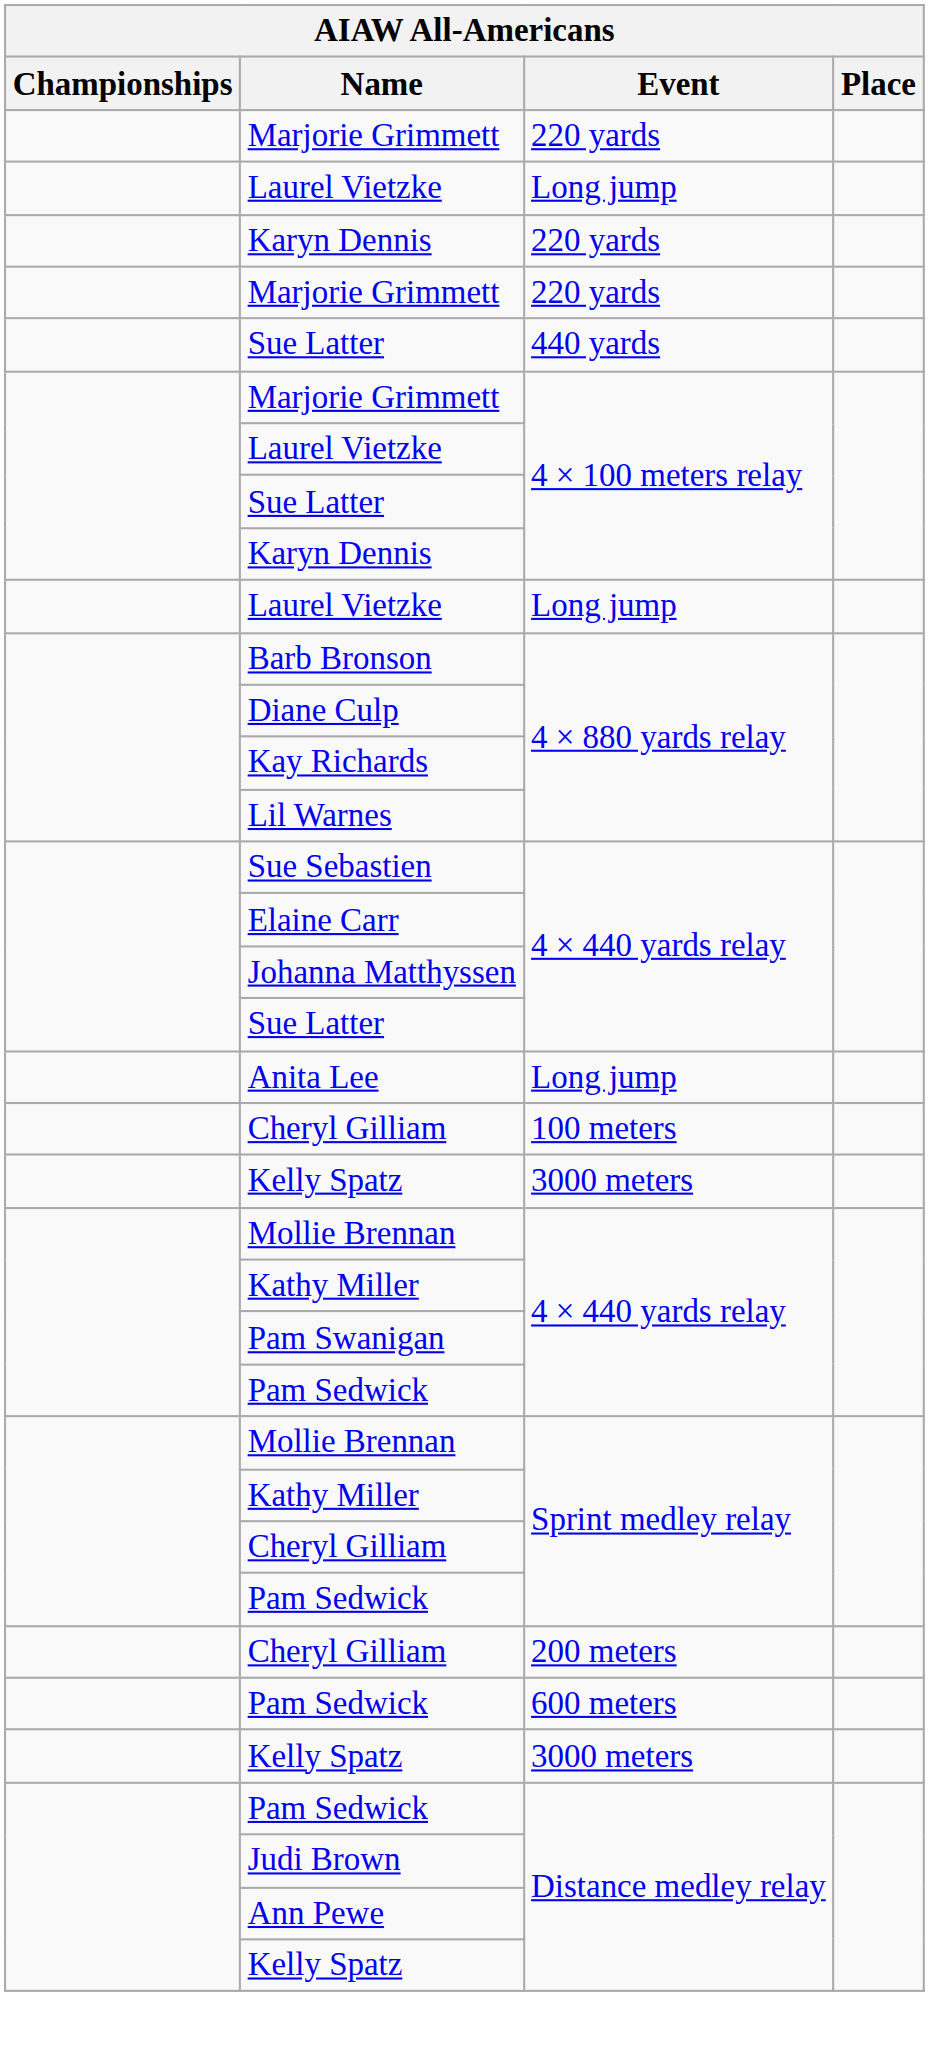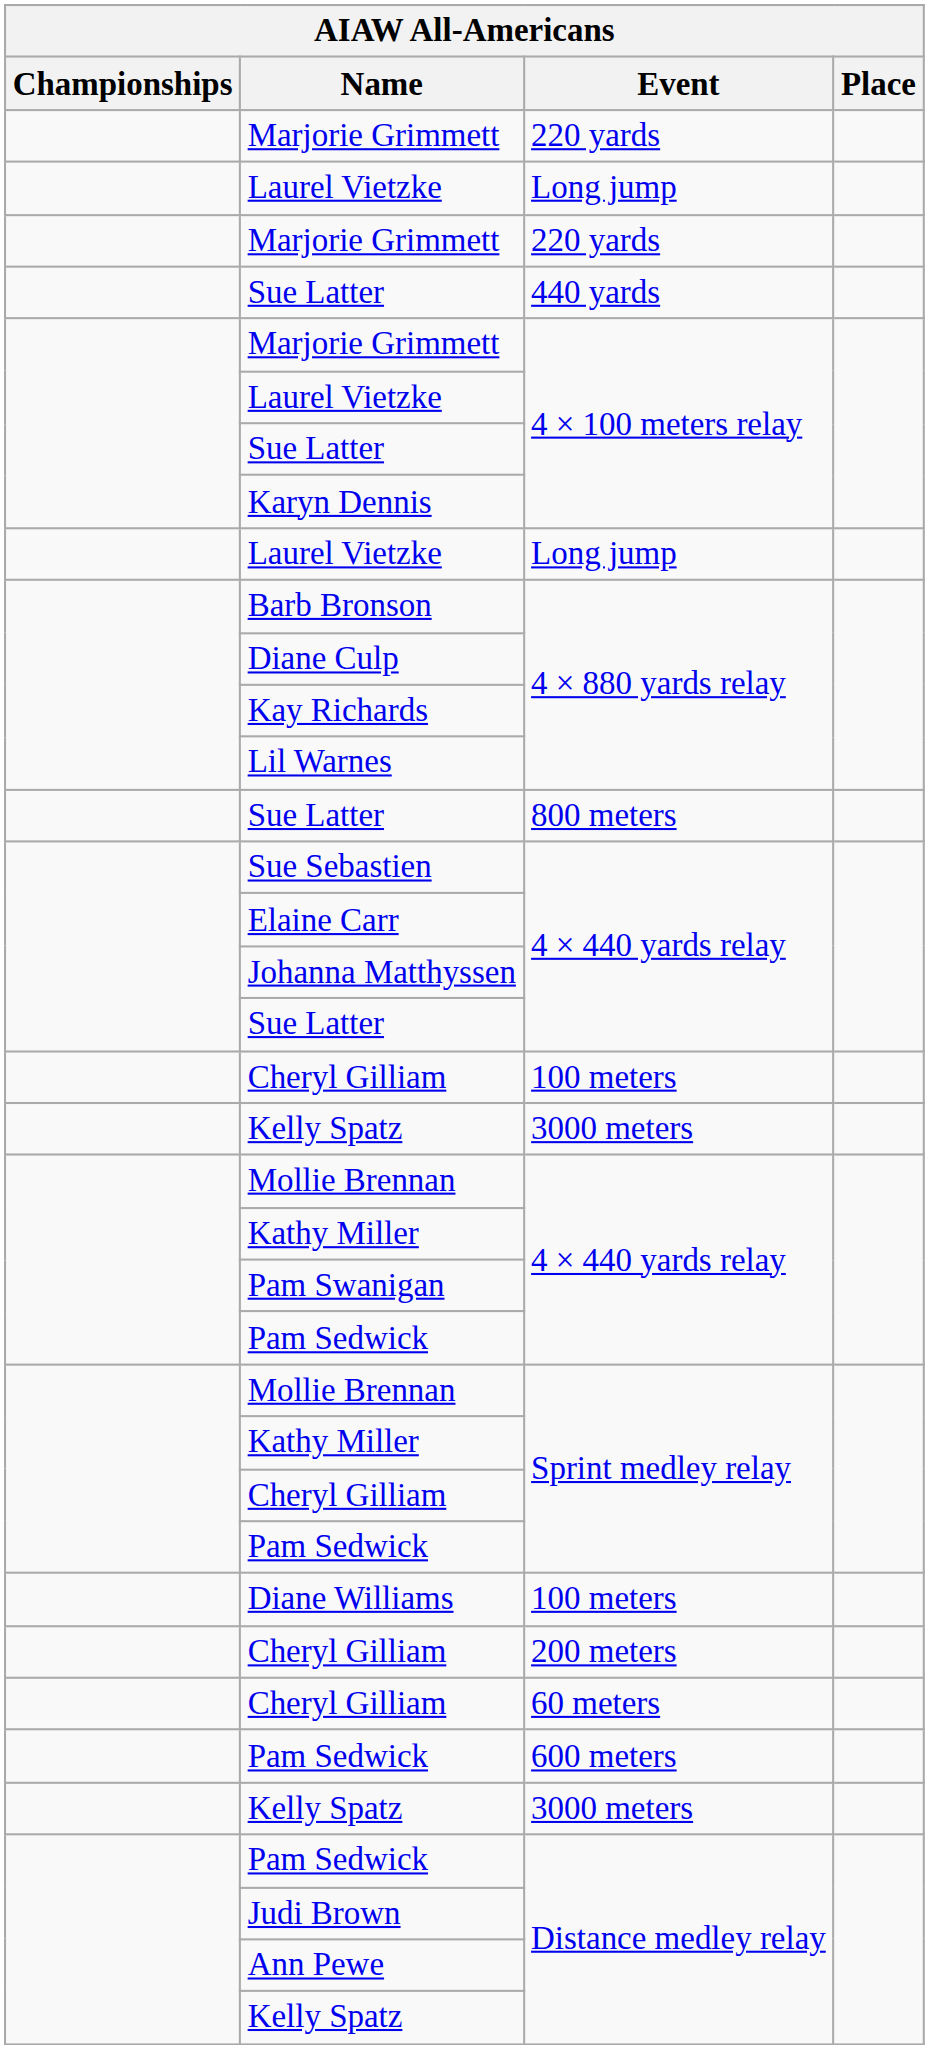- row: (340, 239)
+ row: (316, 814)
- row: (313, 1076)
+ row: (351, 1598)
+ row: (347, 1703)
